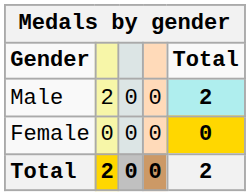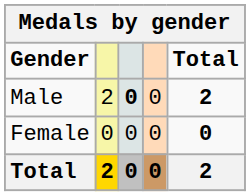(131, 98) normal -> (131, 98) bold
(206, 98) paleturquoise background -> (206, 98) no background
(206, 135) gold background -> (206, 135) no background
